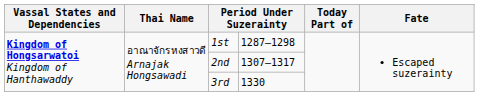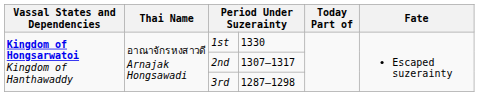(268, 42) 1287–1298 -> (253, 42) 1330
(253, 82) 1330 -> (268, 82) 1287–1298
